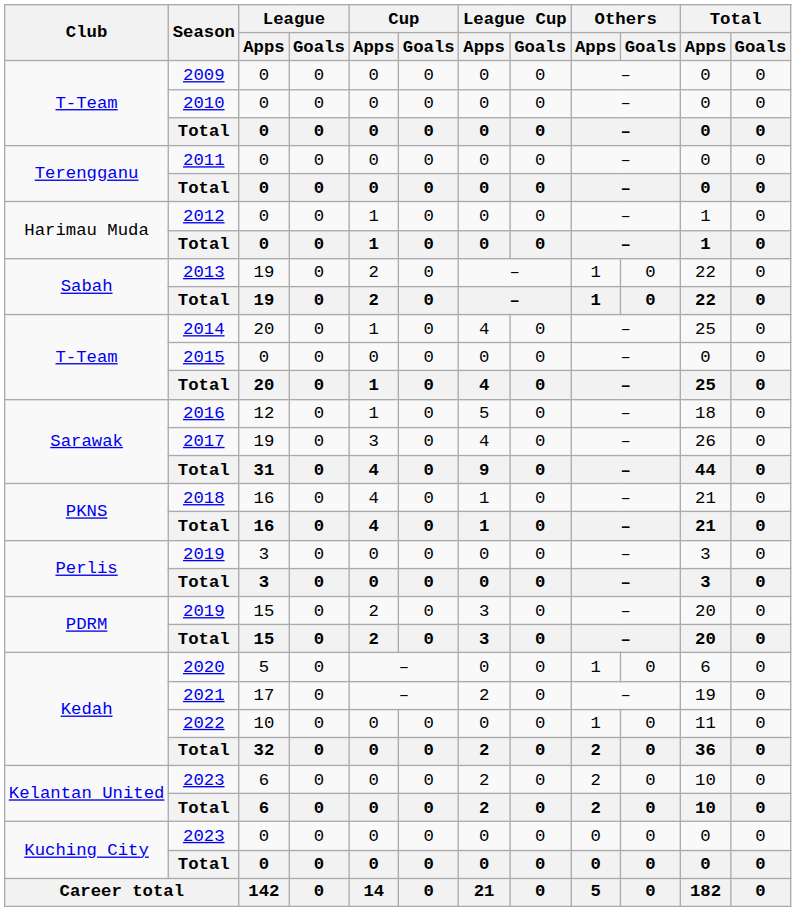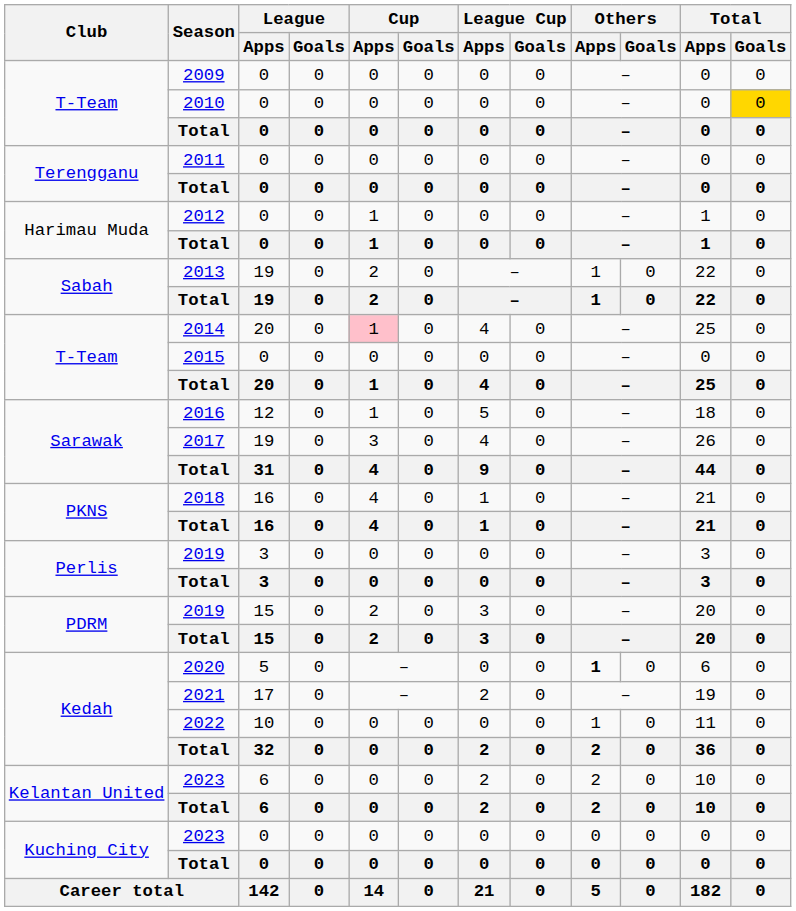(760, 103) no background -> (760, 103) gold background
(374, 329) no background -> (374, 329) pink background
(596, 667) normal -> (596, 667) bold
